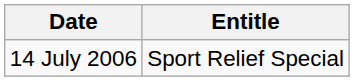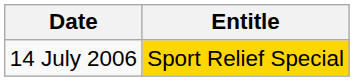(246, 57) no background -> (246, 57) gold background
